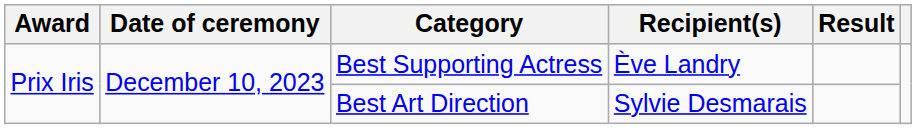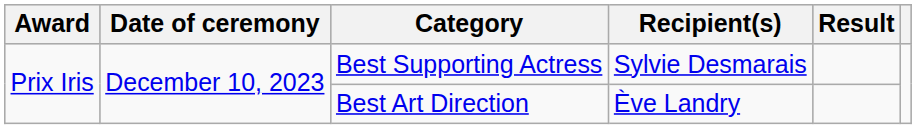(677, 63) Ève Landry -> (710, 63) Sylvie Desmarais
(710, 103) Sylvie Desmarais -> (677, 103) Ève Landry
